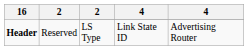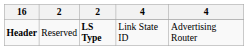(91, 32) normal -> (92, 32) bold
